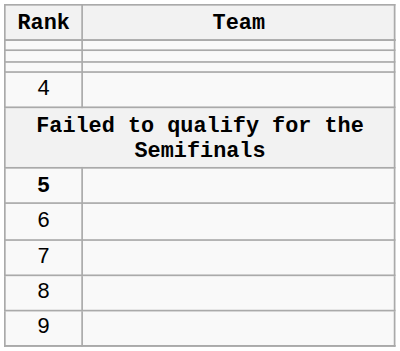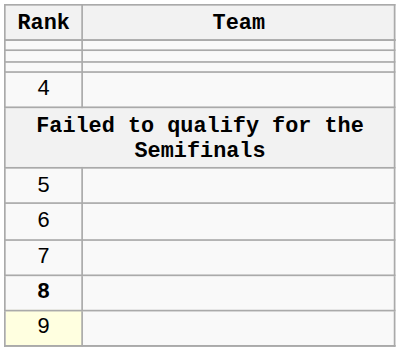(44, 186) bold -> (44, 186) normal
(44, 293) normal -> (44, 293) bold
(44, 328) no background -> (44, 328) lightyellow background
